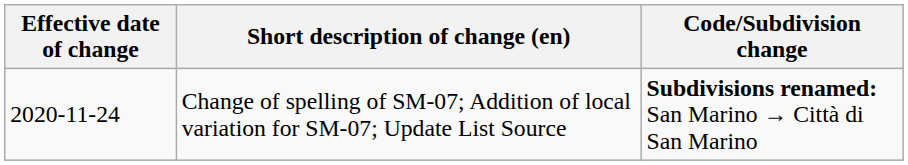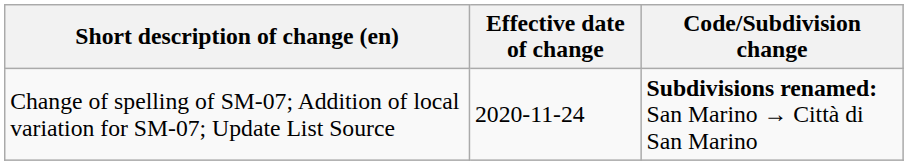columns swapped: (90, 36) <-> (409, 36)
